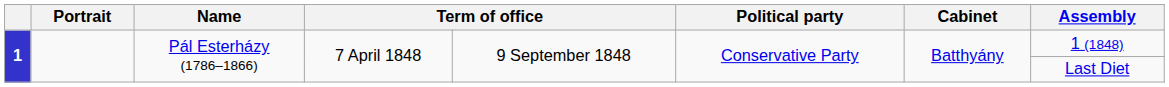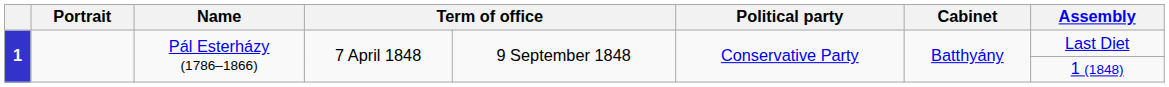(1097, 43) 1 (1848) -> (1097, 43) Last Diet
(1097, 69) Last Diet -> (1097, 69) 1 (1848)
